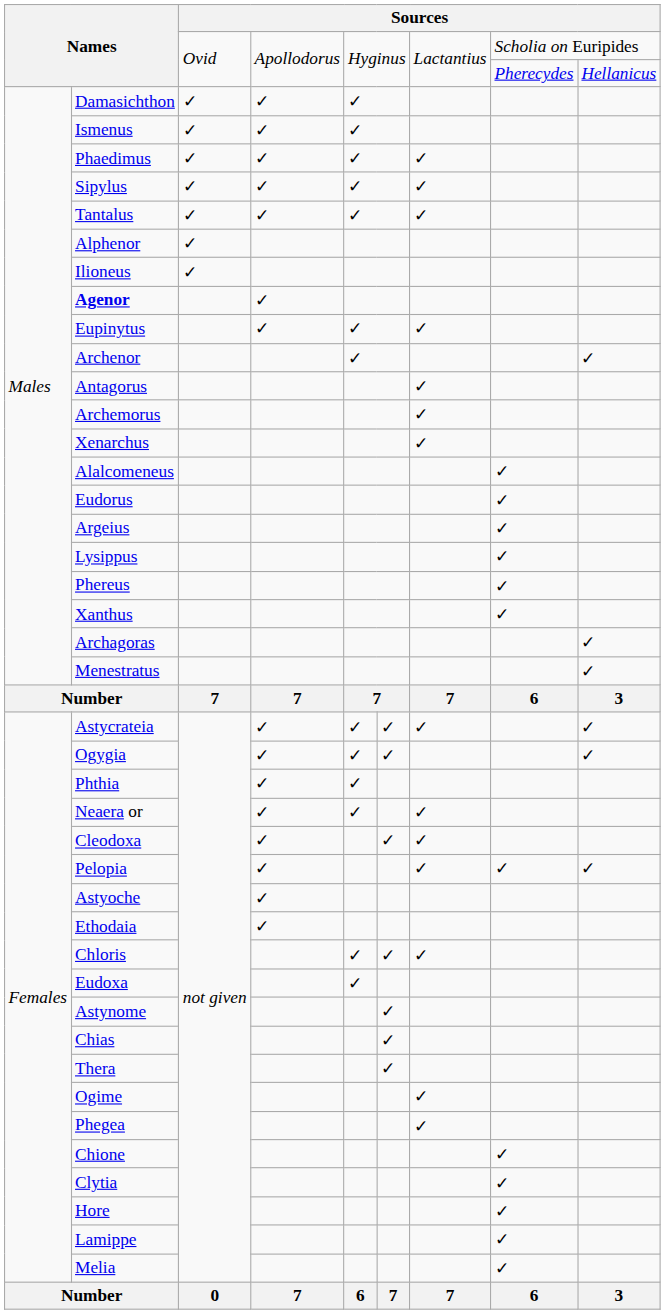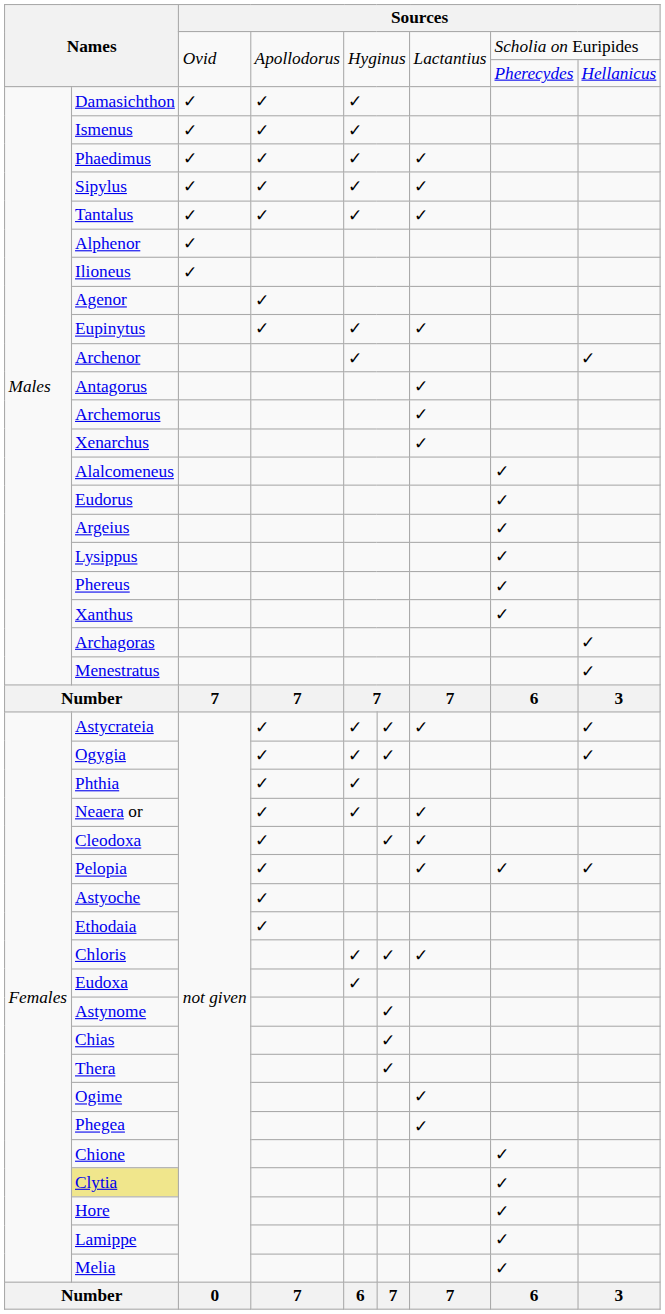(102, 300) bold -> (101, 300) normal
(96, 1182) no background -> (96, 1182) khaki background
